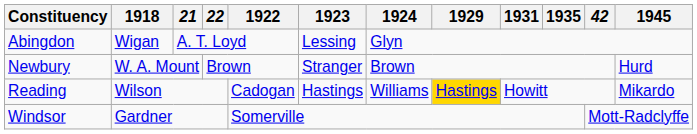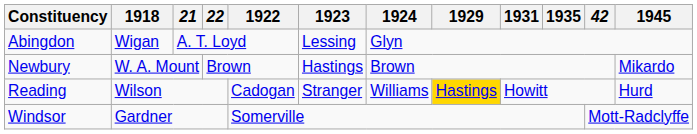(332, 66) Stranger -> (332, 66) Hastings
(636, 66) Hurd -> (647, 66) Mikardo
(332, 91) Hastings -> (332, 91) Stranger
(647, 91) Mikardo -> (636, 91) Hurd
